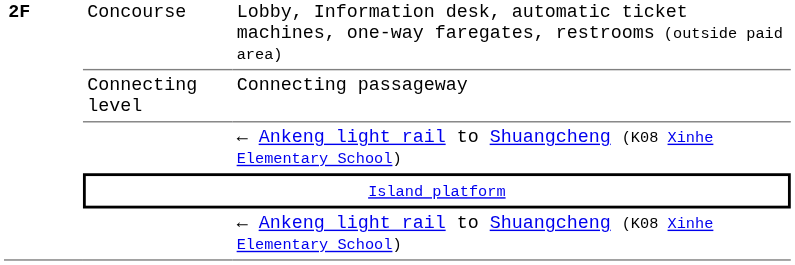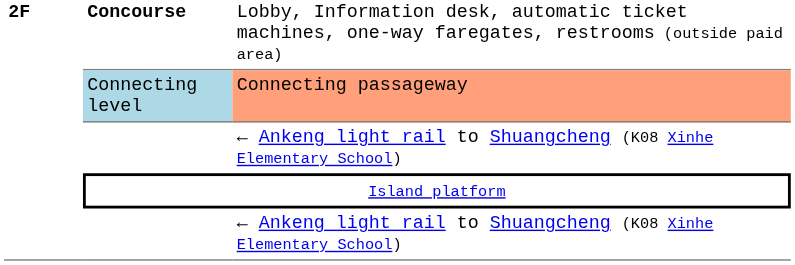(137, 12) normal -> (137, 12) bold
(142, 96) no background -> (142, 96) lightblue background
(352, 85) no background -> (352, 85) lightsalmon background
